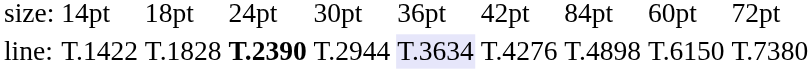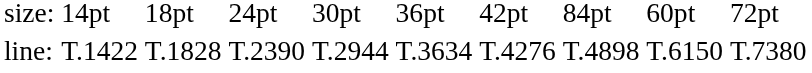(268, 51) bold -> (267, 51) normal
(435, 51) lavender background -> (434, 51) no background
